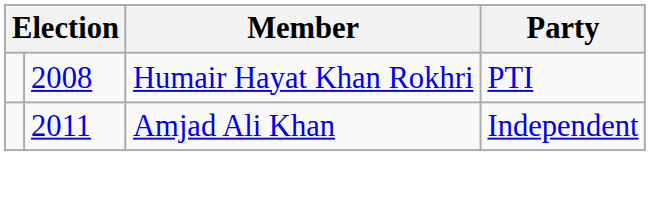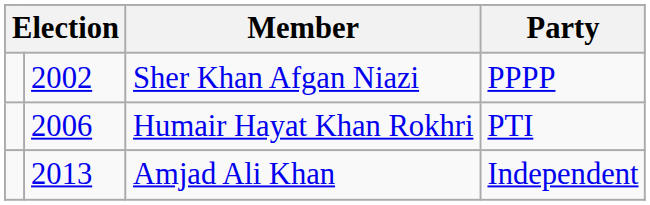+ row: (276, 77)
(62, 77) 2008 -> (62, 125) 2006
(61, 125) 2011 -> (62, 174) 2013
